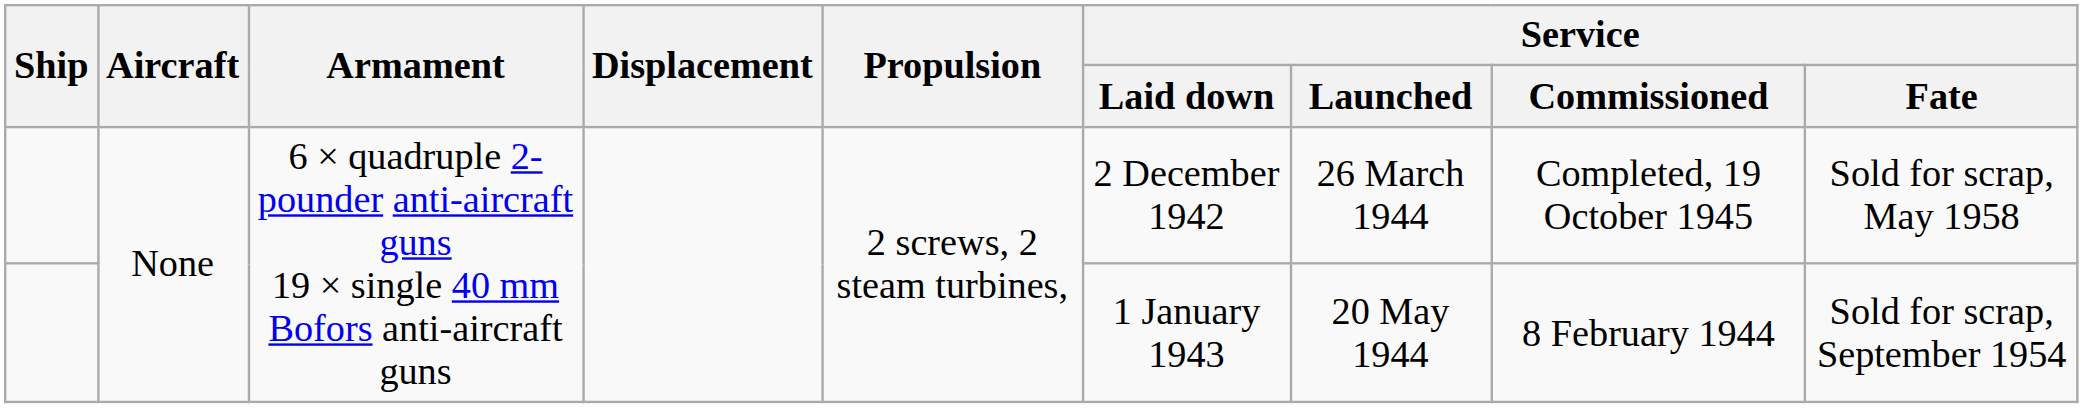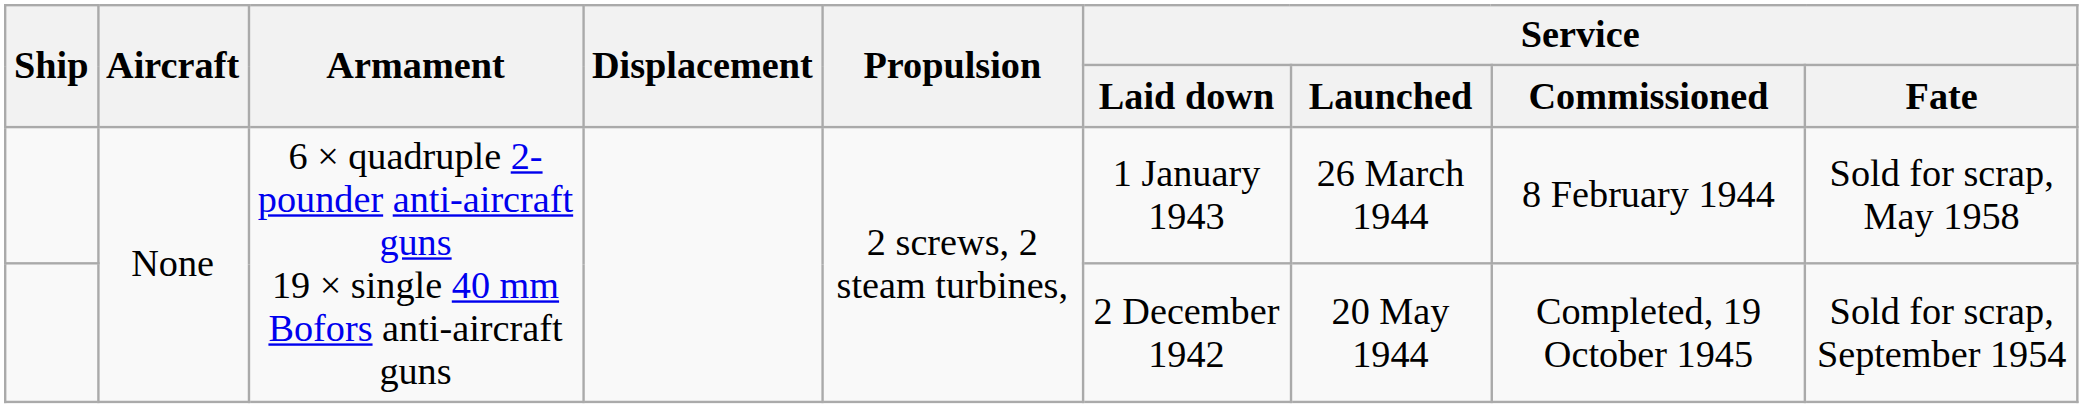(1187, 194) 2 December 1942 -> (1187, 194) 1 January 1943
(1648, 194) Completed, 19 October 1945 -> (1648, 194) 8 February 1944
(1187, 332) 1 January 1943 -> (1187, 332) 2 December 1942
(1648, 332) 8 February 1944 -> (1648, 332) Completed, 19 October 1945
